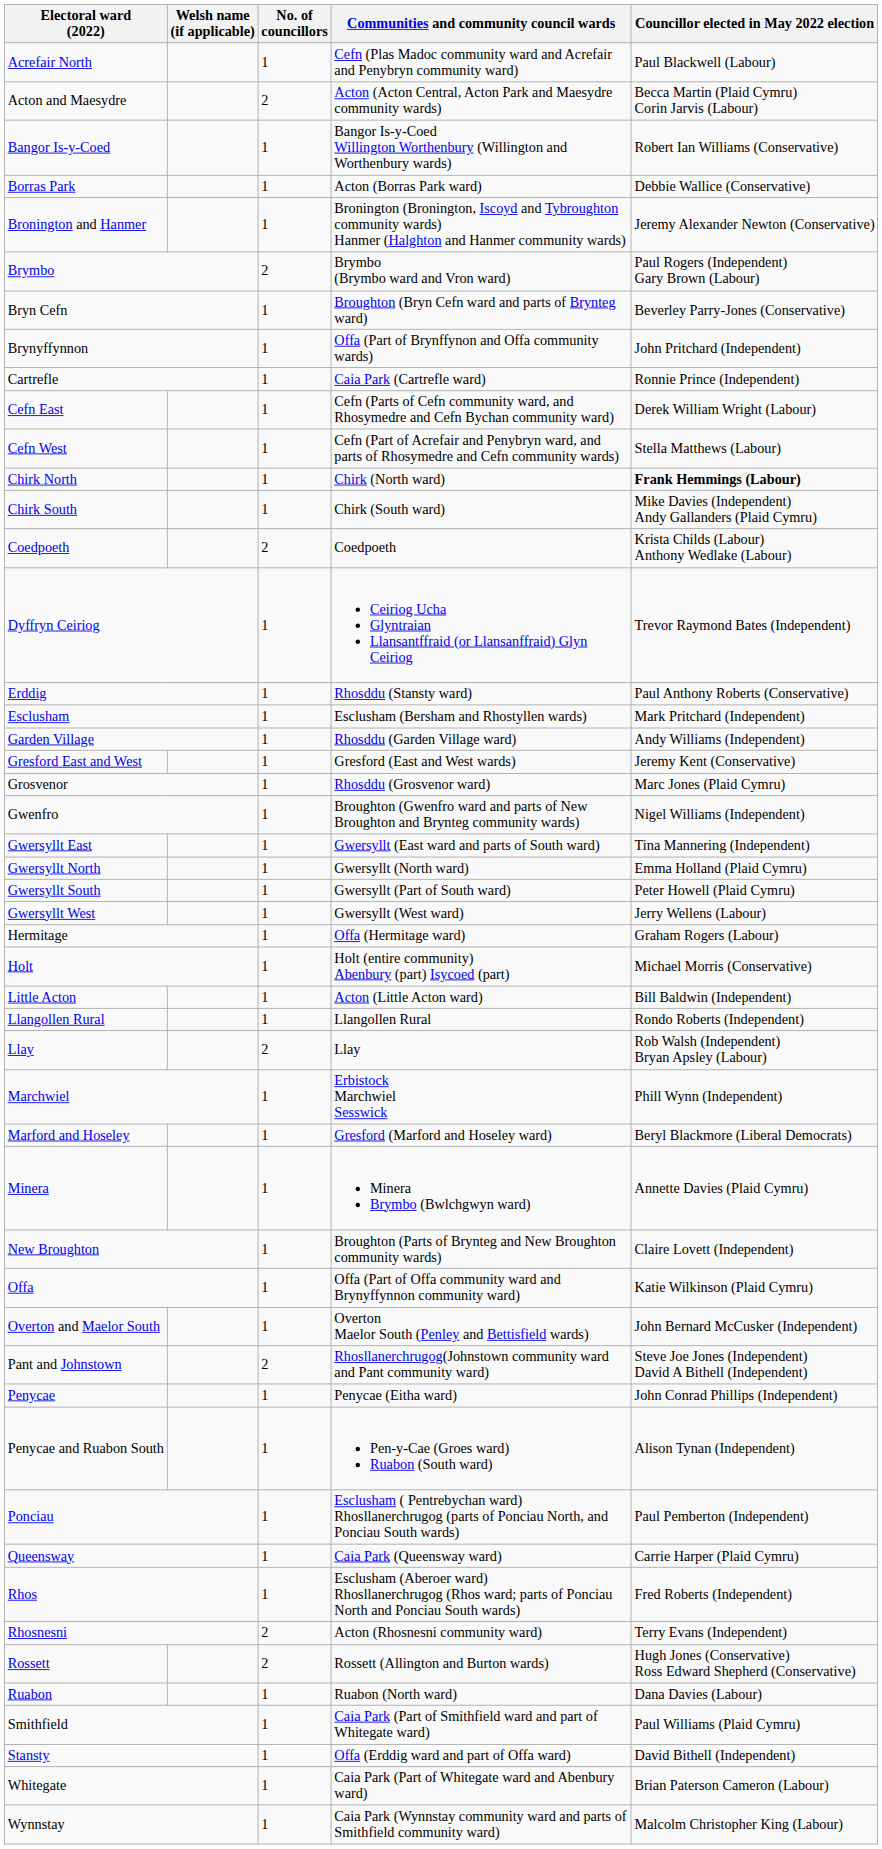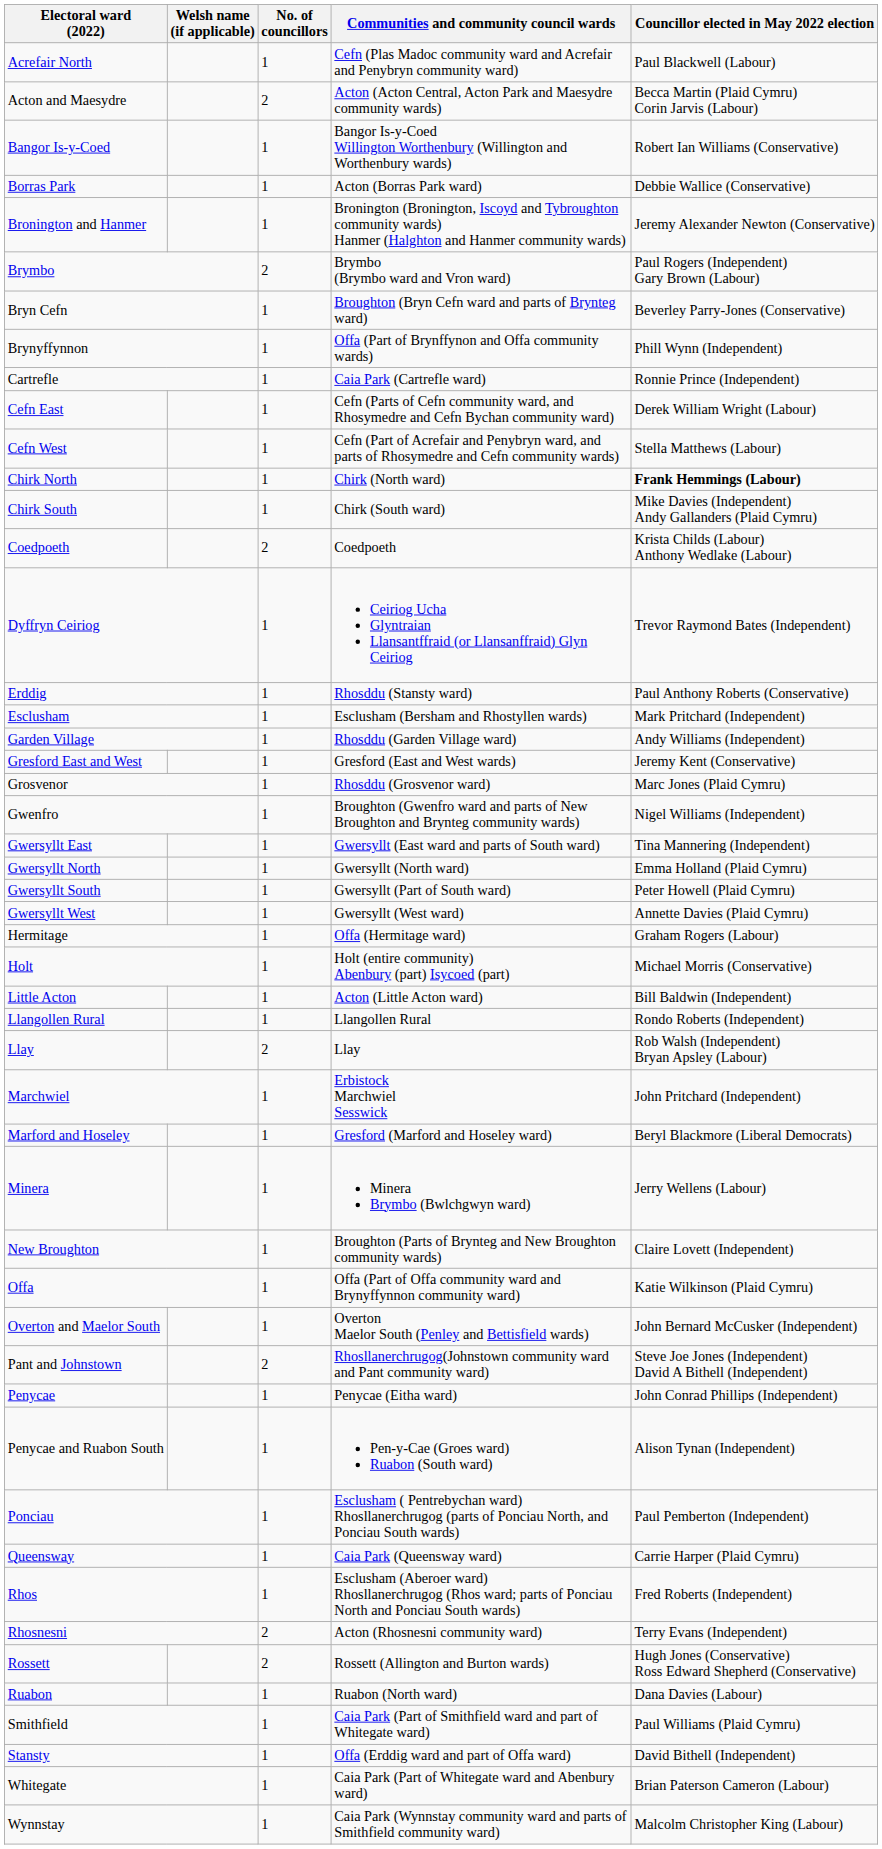(718, 348) John Pritchard (Independent) -> (708, 348) Phill Wynn (Independent)
(700, 913) Jerry Wellens (Labour) -> (721, 913) Annette Davies (Plaid Cymru)
(708, 1096) Phill Wynn (Independent) -> (718, 1096) John Pritchard (Independent)
(721, 1188) Annette Davies (Plaid Cymru) -> (700, 1188) Jerry Wellens (Labour)
